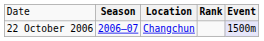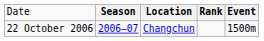(242, 28) lavender background -> (242, 28) no background
